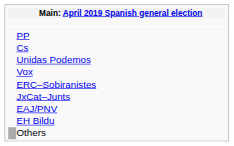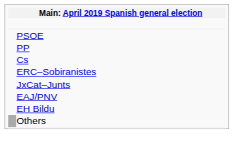+ row: (12, 36)
- row: (12, 60)
- row: (12, 73)
